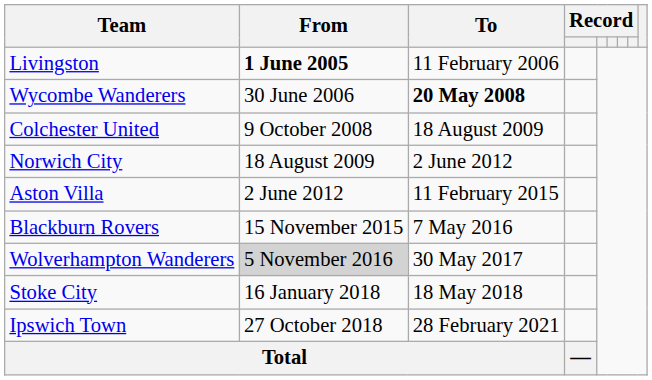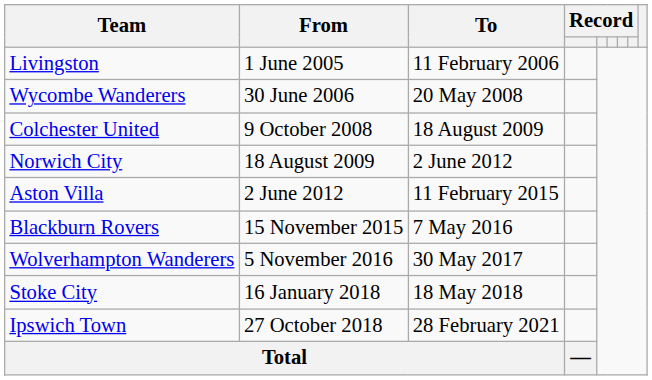(296, 63) bold -> (294, 63) normal
(469, 95) bold -> (468, 95) normal
(318, 259) lightgrey background -> (318, 259) no background
